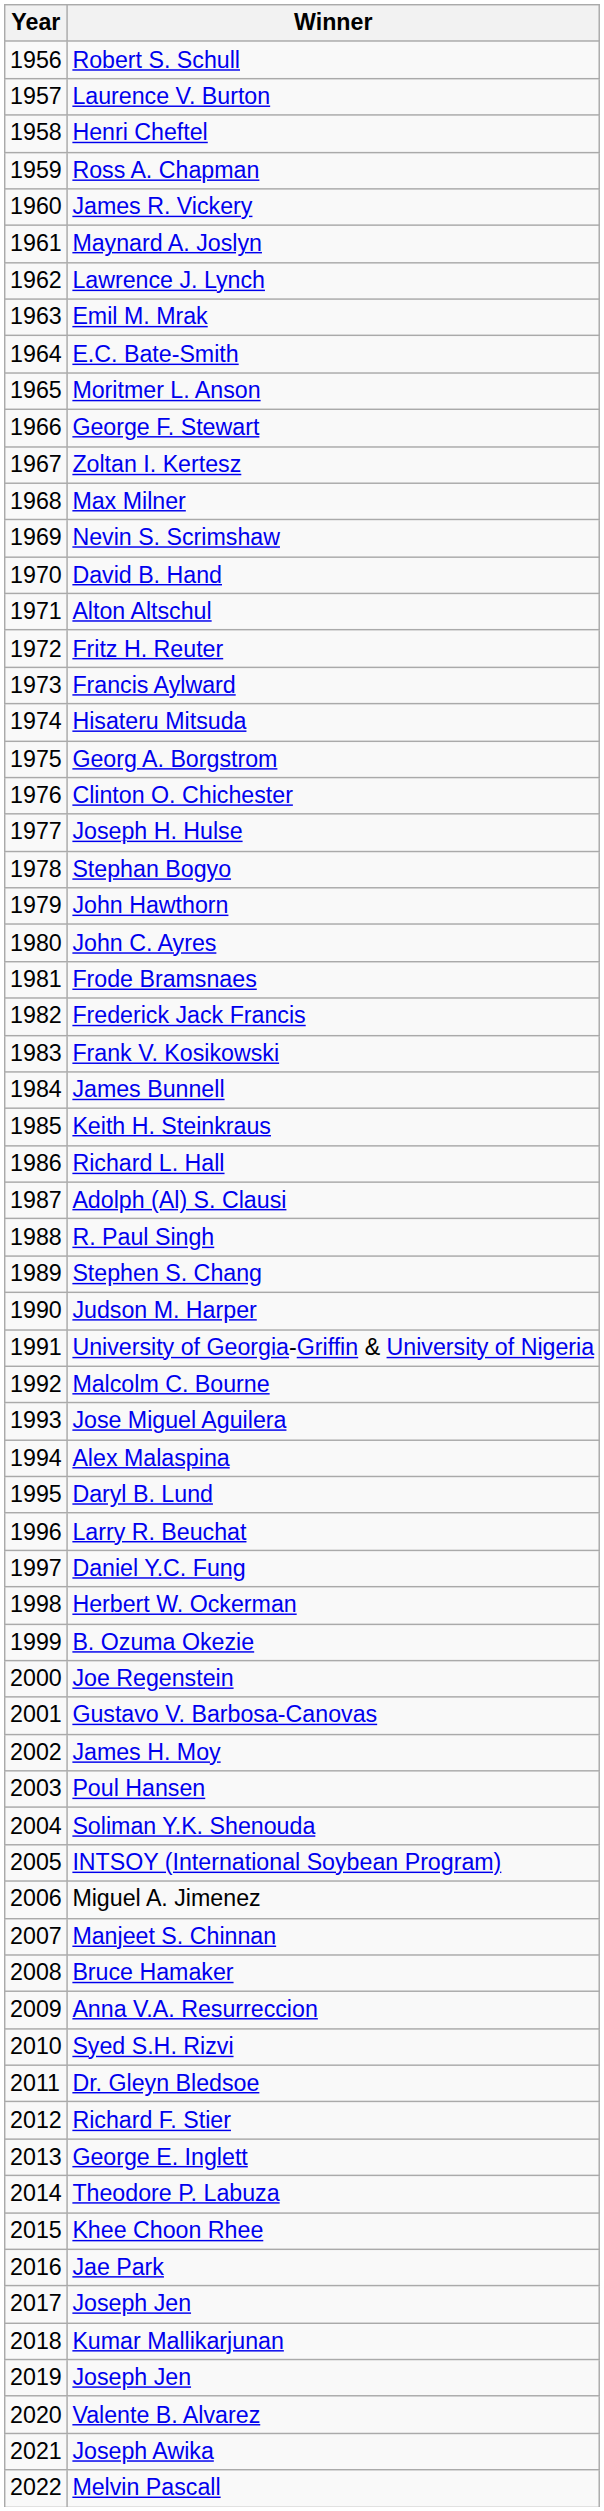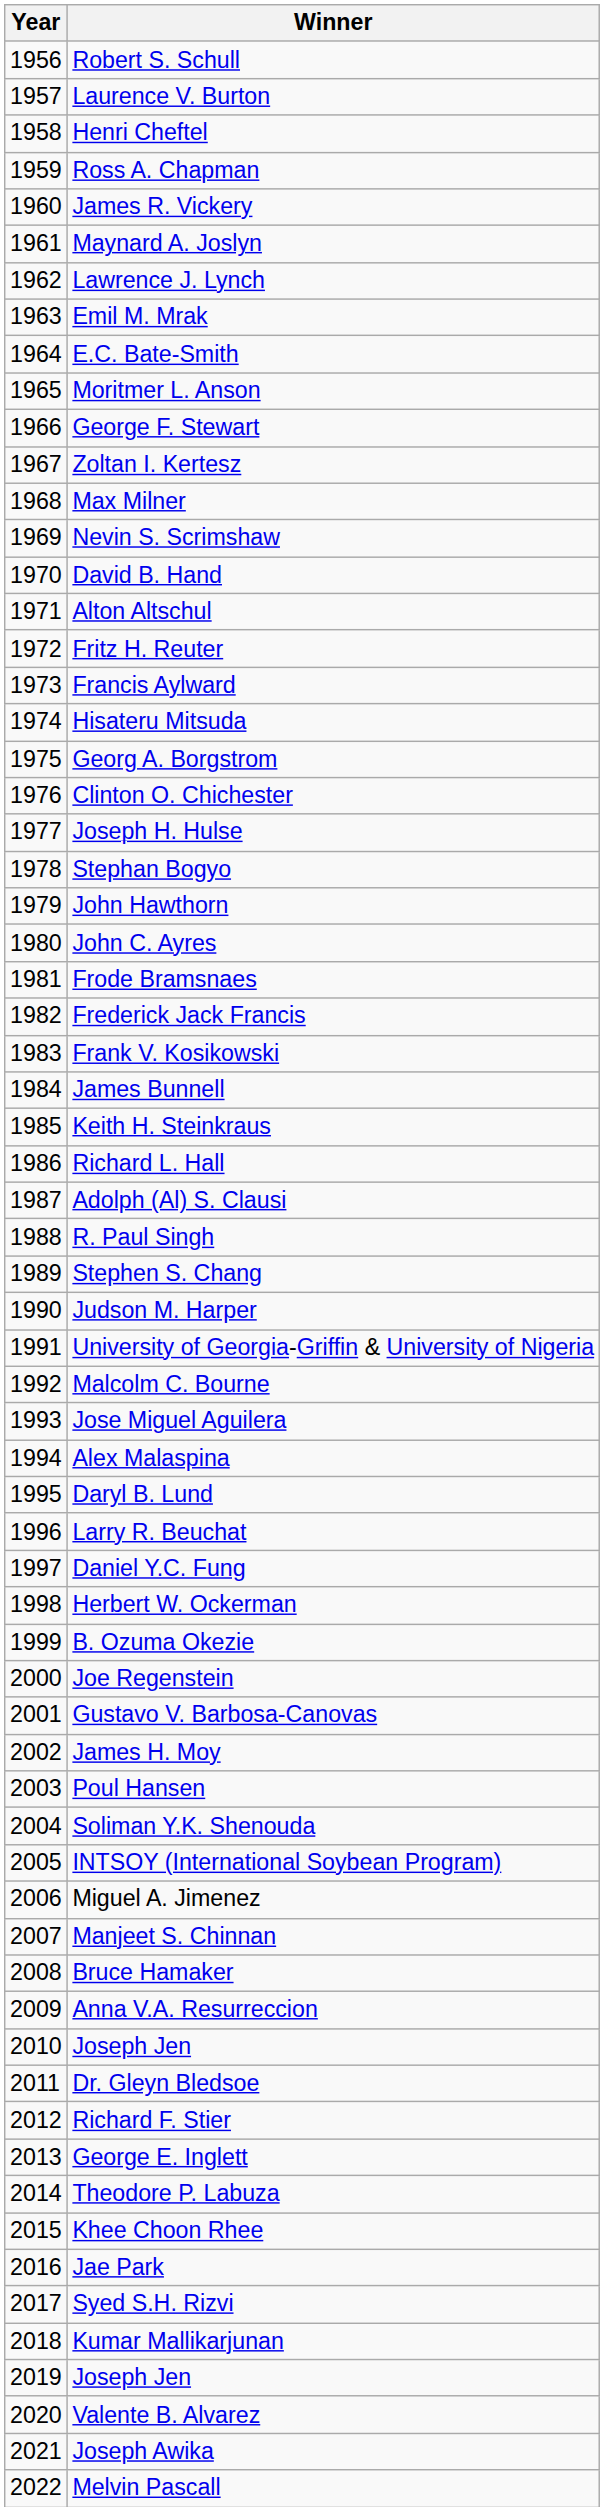(153, 2046) Syed S.H. Rizvi -> (132, 2046) Joseph Jen
(132, 2304) Joseph Jen -> (153, 2304) Syed S.H. Rizvi
